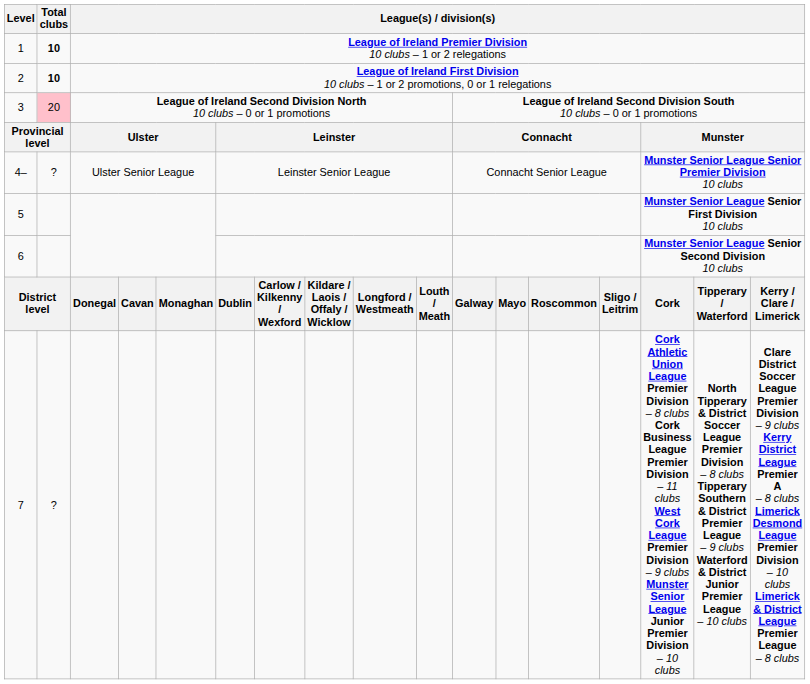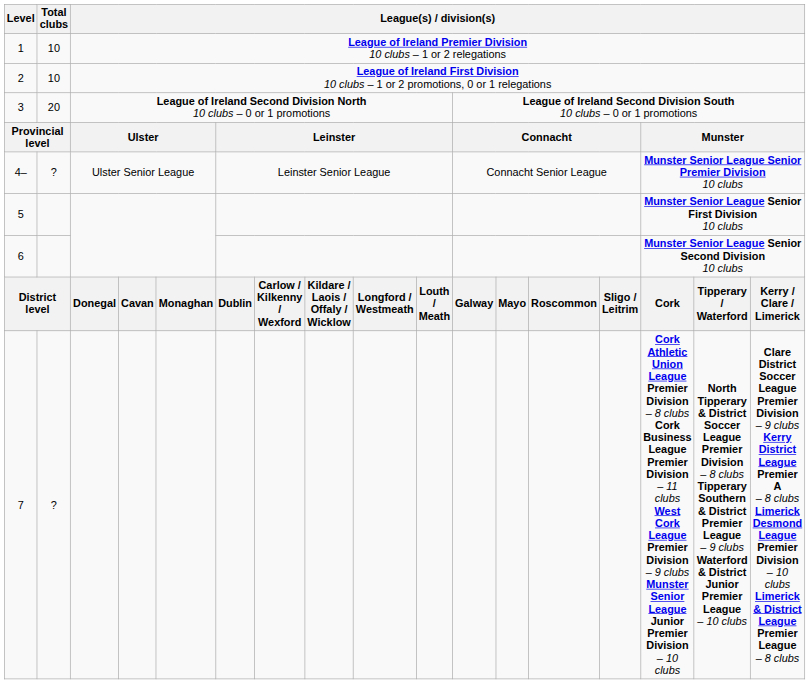(54, 48) bold -> (54, 48) normal
(54, 78) bold -> (54, 78) normal
(54, 107) pink background -> (54, 107) no background
